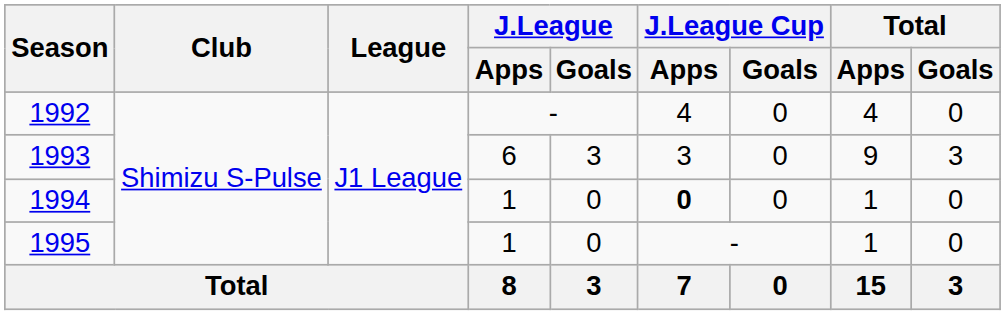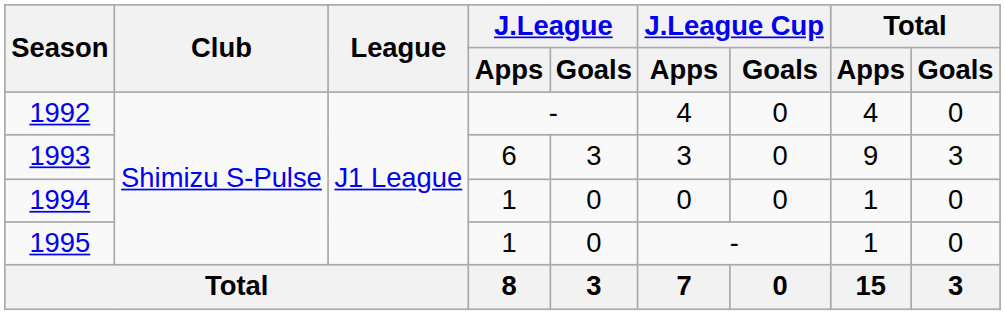(684, 199) bold -> (684, 199) normal
